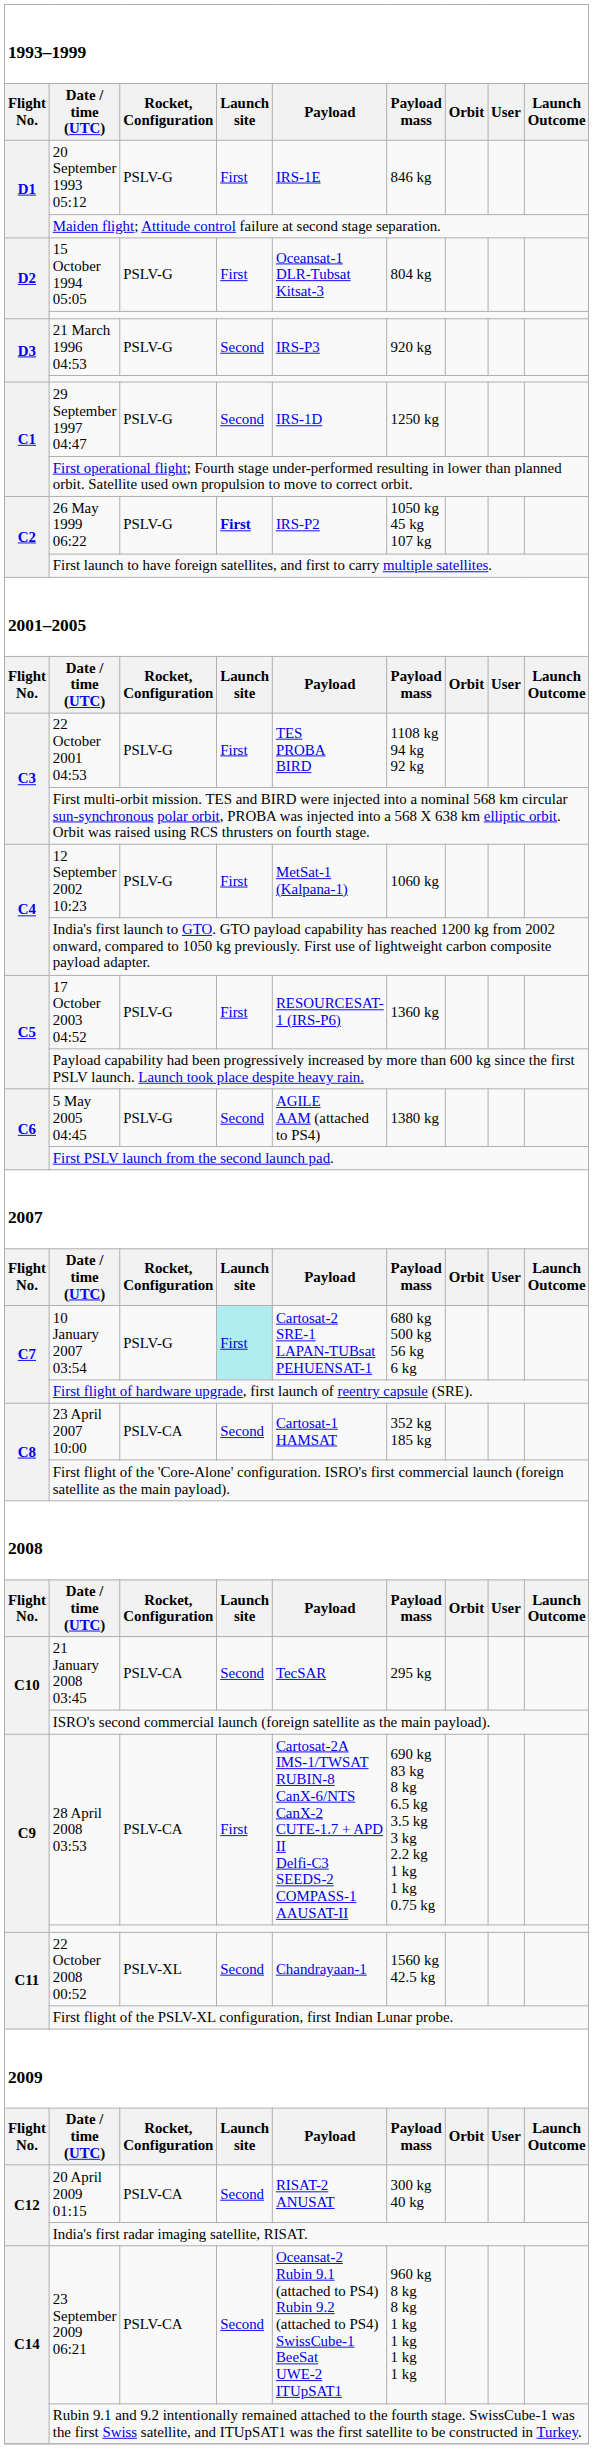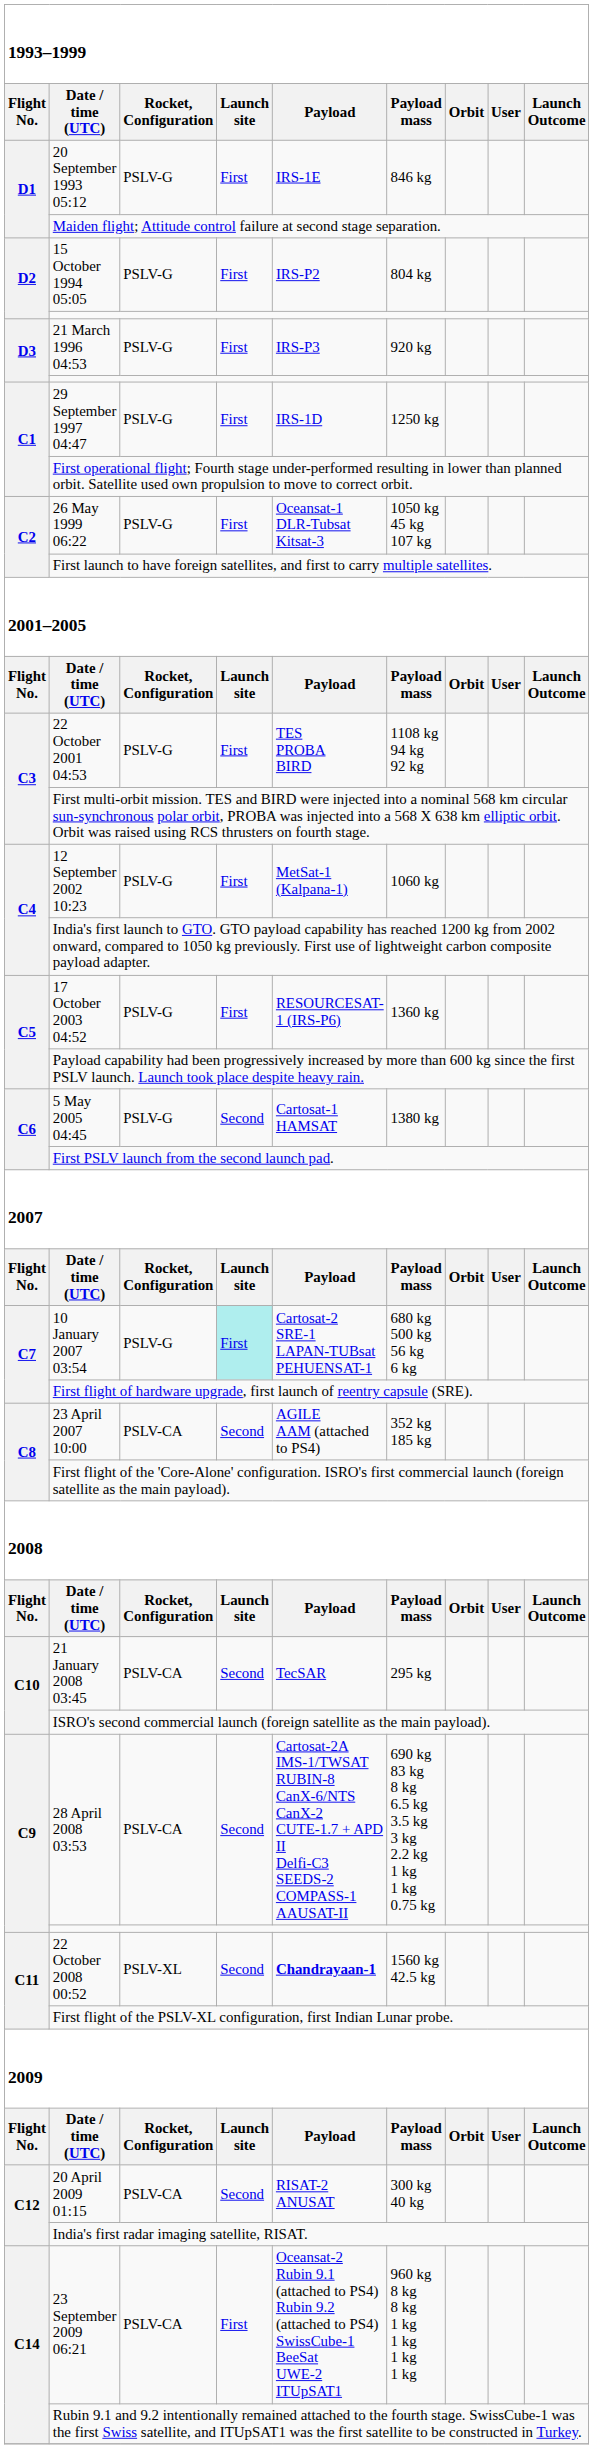(313, 274) Oceansat-1 DLR-Tubsat Kitsat-3 -> (298, 274) IRS-P2
(242, 347) Second -> (234, 347) First
(242, 419) Second -> (234, 419) First
(236, 525) bold -> (234, 525) normal
(298, 525) IRS-P2 -> (313, 525) Oceansat-1 DLR-Tubsat Kitsat-3
(322, 1117) AGILE AAM (attached to PS4) -> (307, 1117) Cartosat-1 HAMSAT
(307, 1431) Cartosat-1 HAMSAT -> (322, 1431) AGILE AAM (attached to PS4)
(234, 1829) First -> (242, 1829) Second
(321, 1968) normal -> (326, 1968) bold
(242, 2324) Second -> (234, 2324) First
